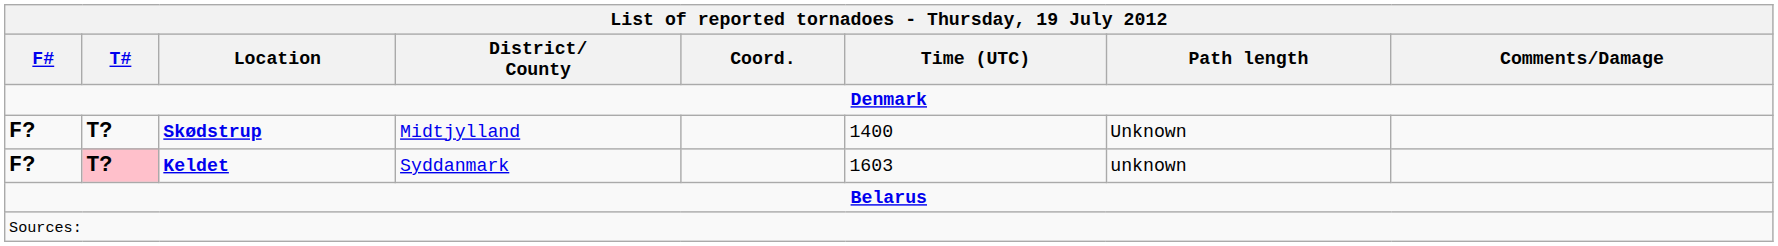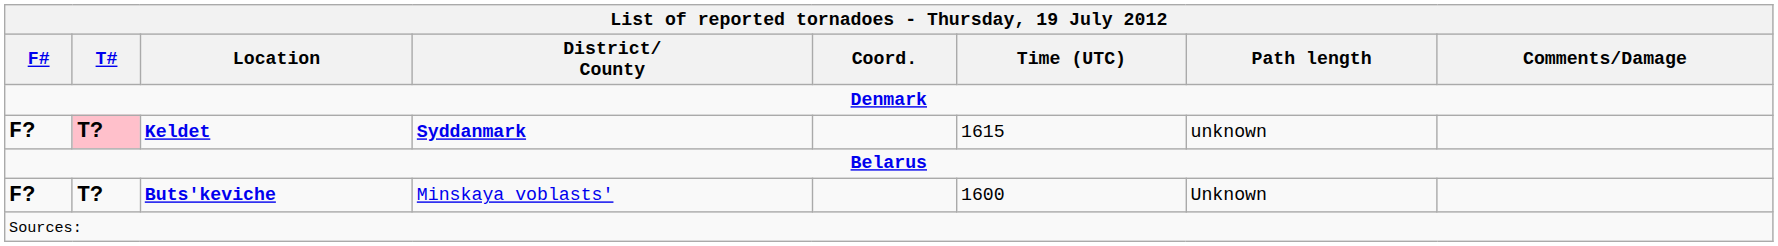- row: (212, 132)
(455, 165) normal -> (471, 132) bold
(871, 165) 1603 -> (983, 132) 1615
+ row: (210, 195)
